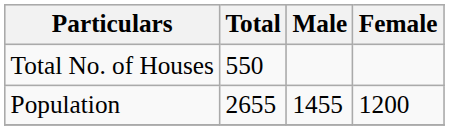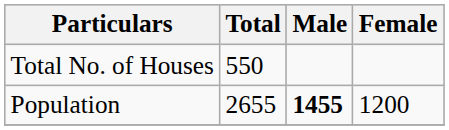(318, 104) normal -> (318, 104) bold
